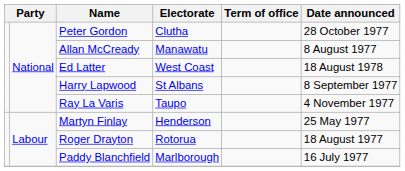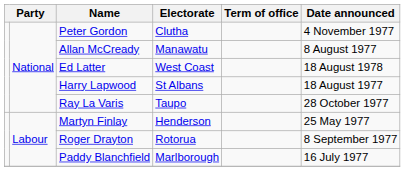(346, 31) 28 October 1977 -> (349, 31) 4 November 1977
(351, 85) 8 September 1977 -> (343, 85) 18 August 1977
(349, 103) 4 November 1977 -> (346, 103) 28 October 1977
(343, 139) 18 August 1977 -> (351, 139) 8 September 1977
